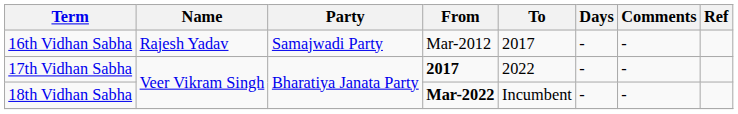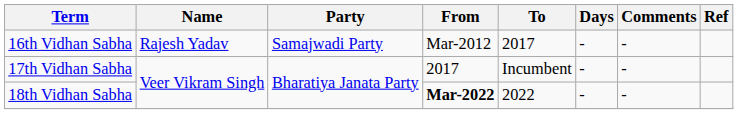(443, 69) bold -> (443, 69) normal
(518, 69) 2022 -> (537, 69) Incumbent
(537, 95) Incumbent -> (518, 95) 2022
